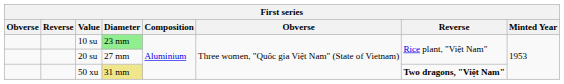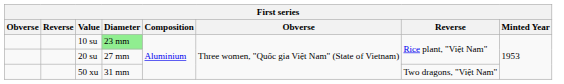(117, 72) khaki background -> (117, 72) no background
(454, 72) bold -> (450, 72) normal
